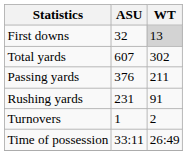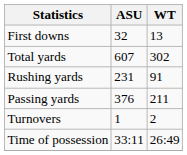(156, 35) lightgrey background -> (156, 35) no background
rows swapped: (45, 98) <-> (43, 77)
